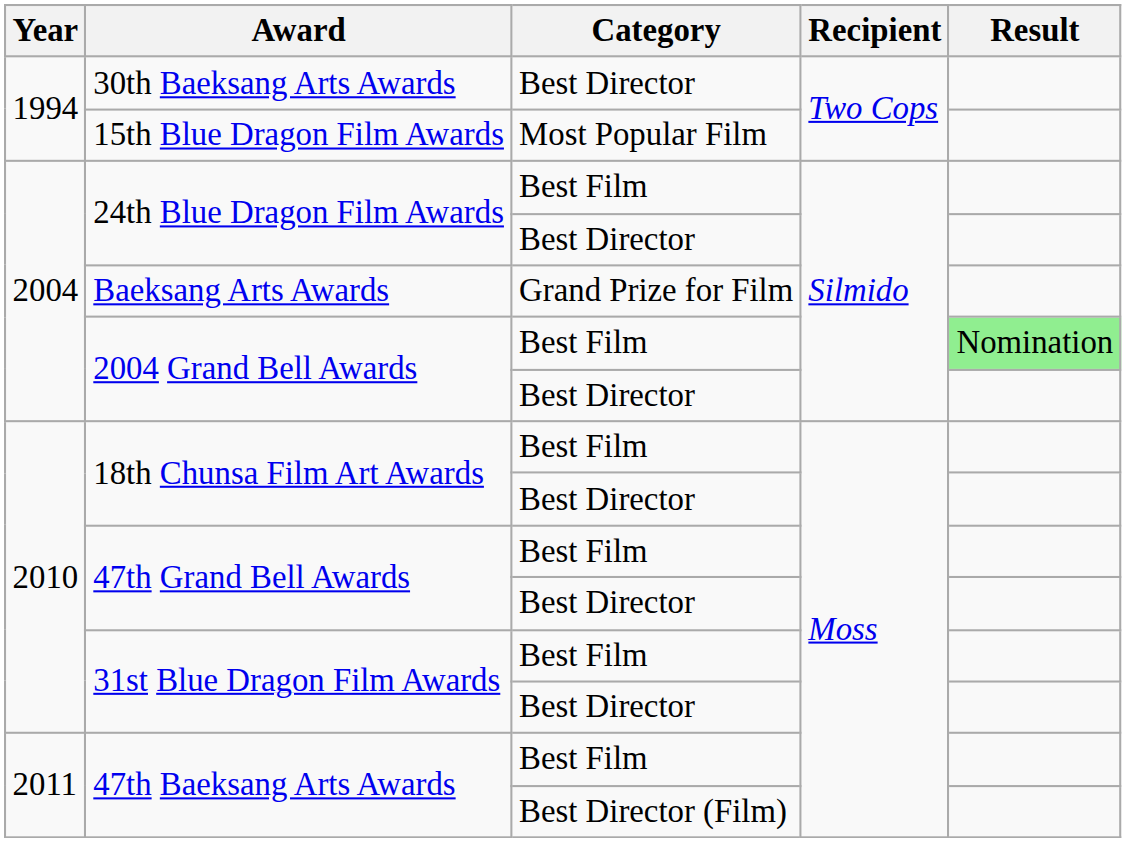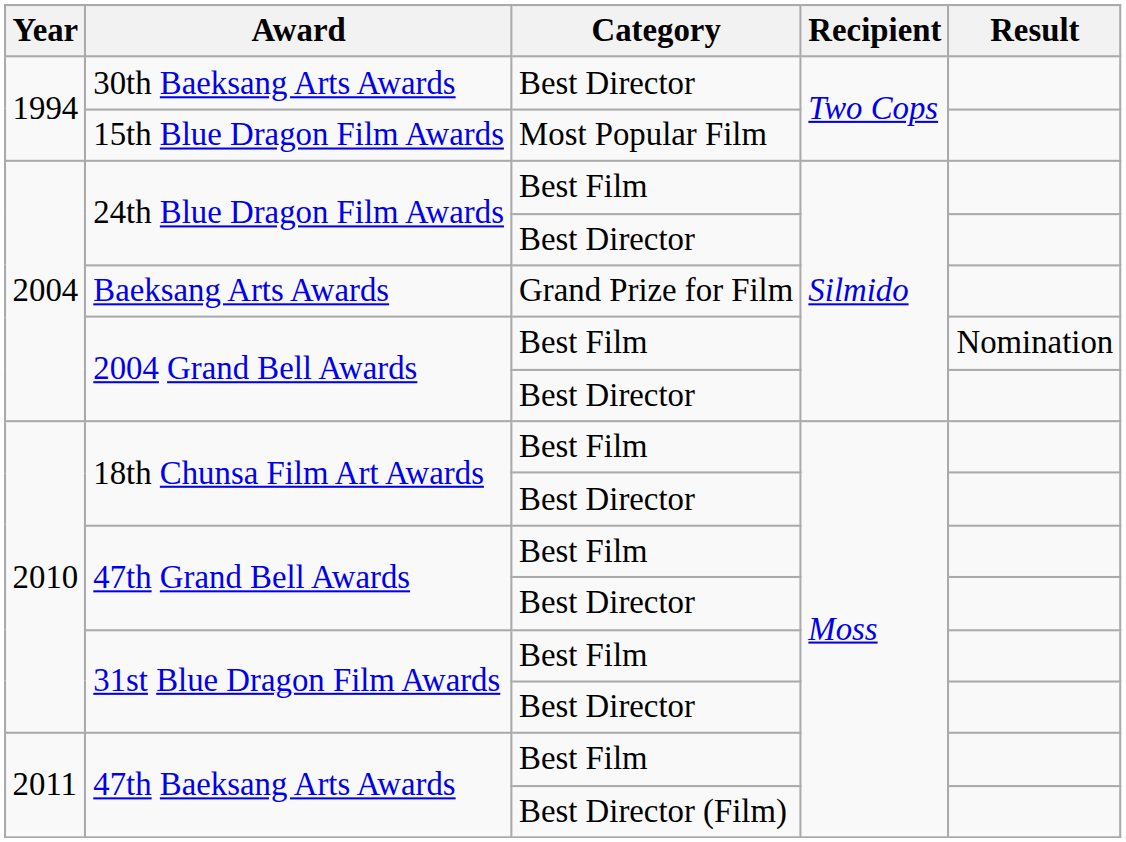(1035, 342) lightgreen background -> (1035, 342) no background
